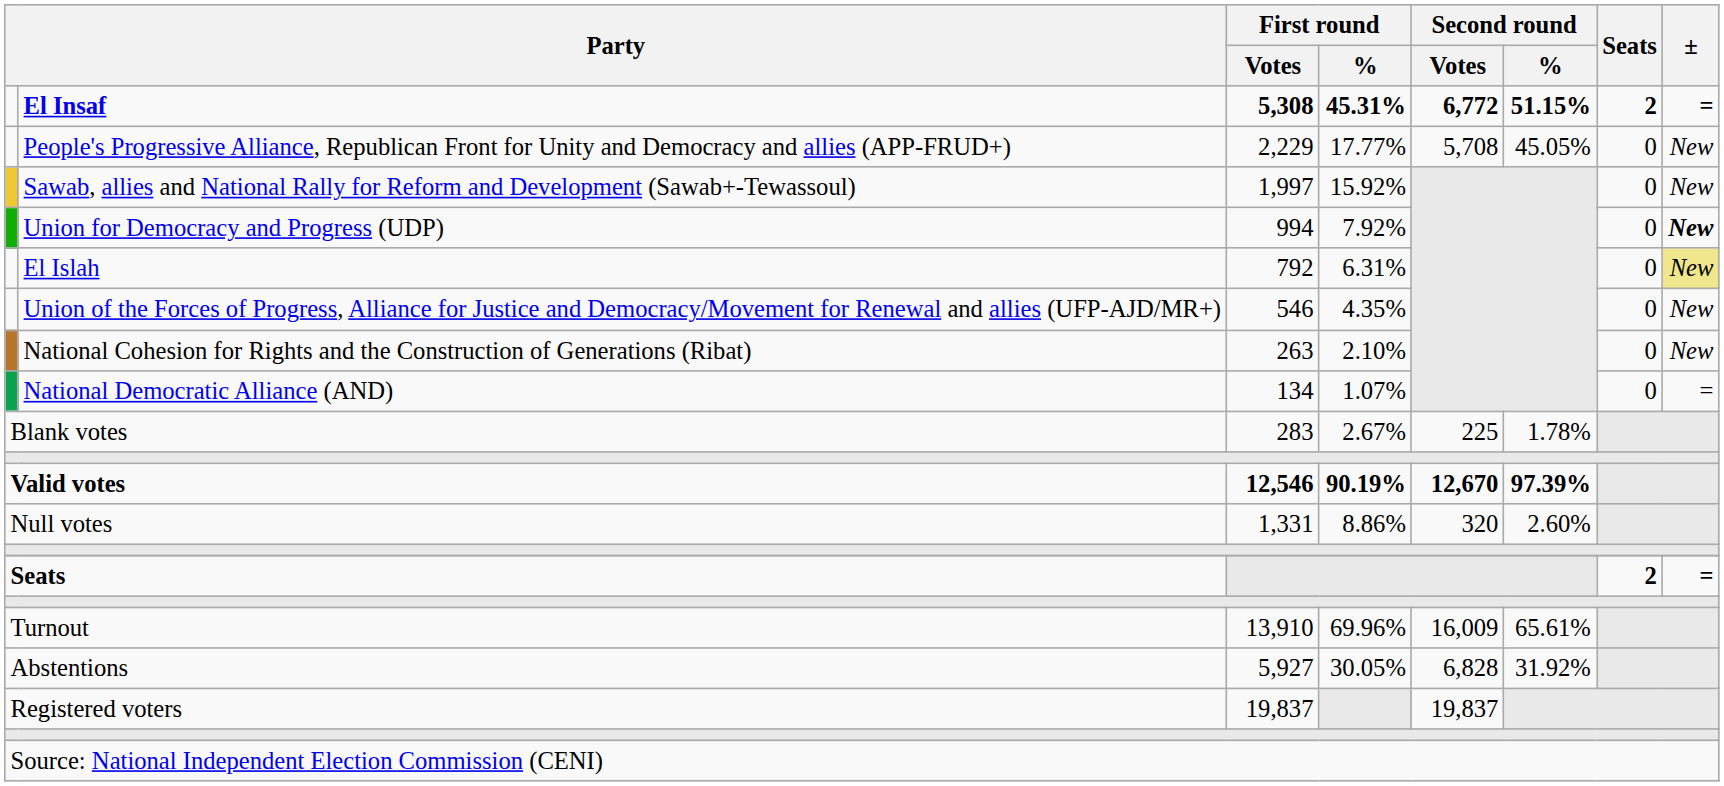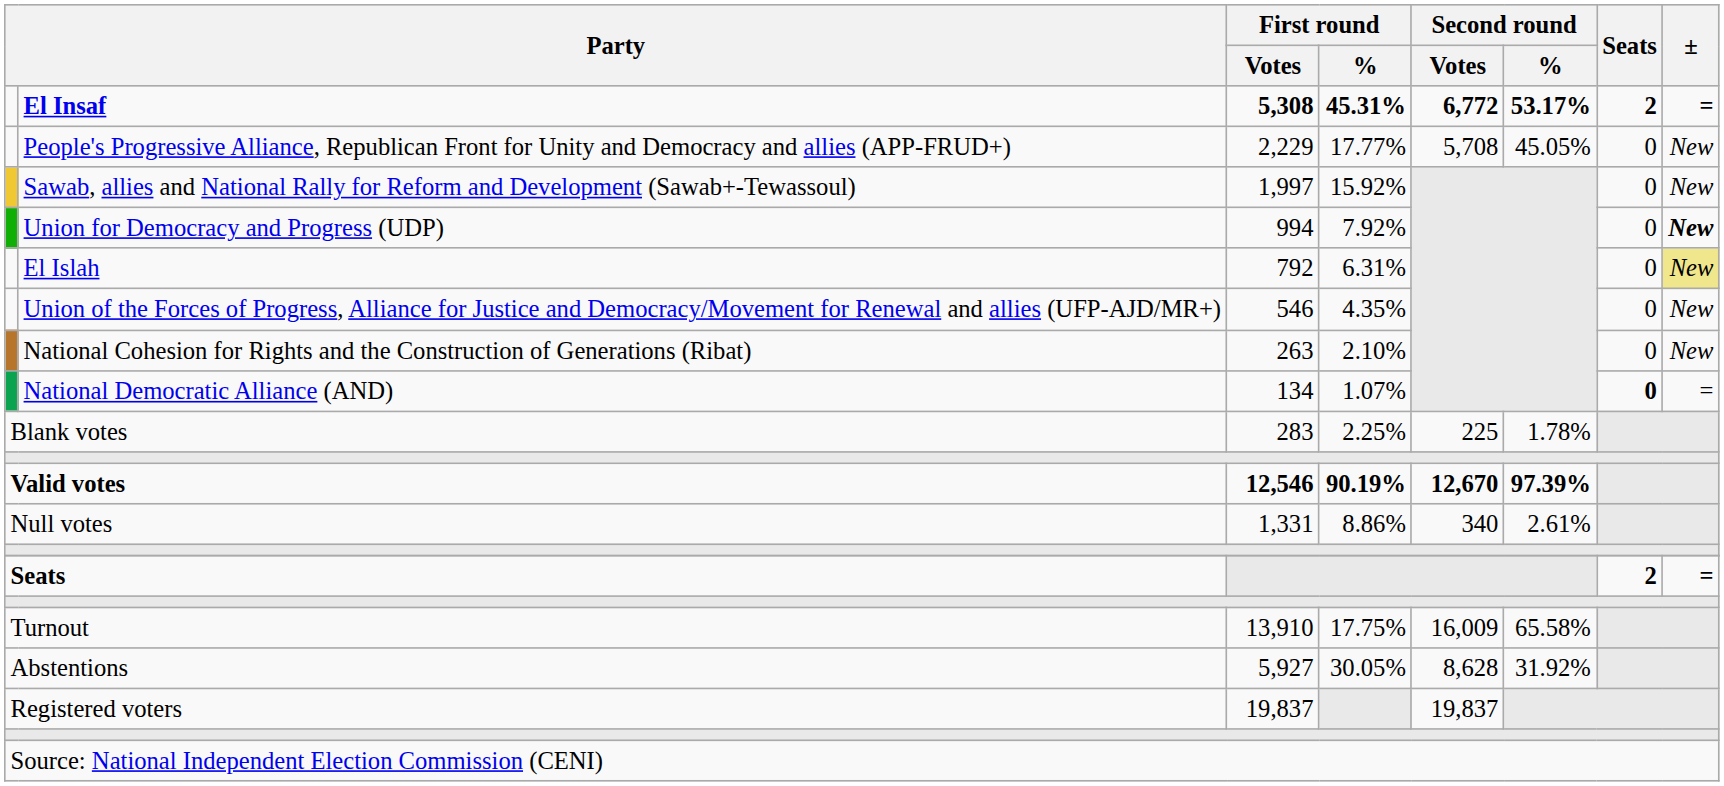(1551, 106) 51.15% -> (1551, 106) 53.17%
(1651, 390) normal -> (1651, 390) bold
(1374, 431) 2.67% -> (1374, 431) 2.25%
(1480, 523) 320 -> (1480, 523) 340
(1559, 523) 2.60% -> (1559, 523) 2.61%
(1368, 627) 69.96% -> (1368, 627) 17.75%
(1553, 627) 65.61% -> (1553, 627) 65.58%
(1471, 668) 6,828 -> (1471, 668) 8,628
